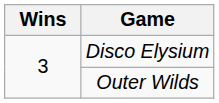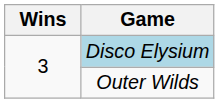(148, 51) no background -> (148, 51) lightblue background
